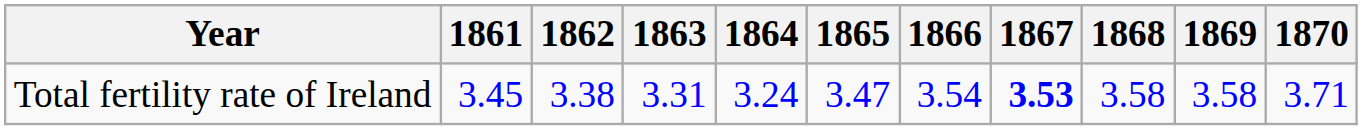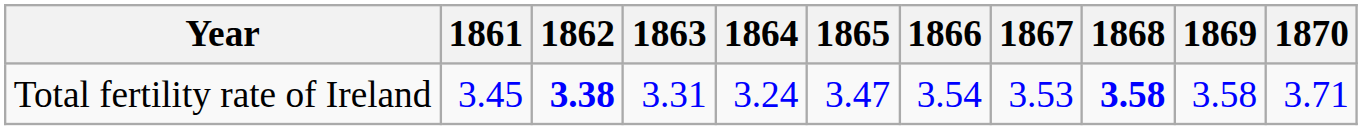(582, 93) normal -> (582, 93) bold
(1041, 93) bold -> (1041, 93) normal
(1133, 93) normal -> (1133, 93) bold
